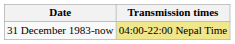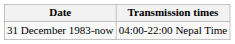(173, 30) khaki background -> (173, 30) no background
